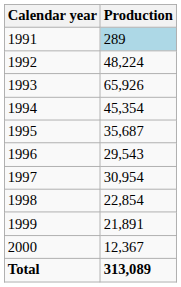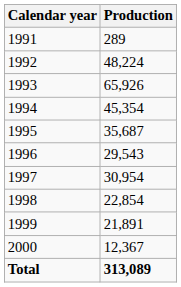(115, 39) lightblue background -> (115, 39) no background
